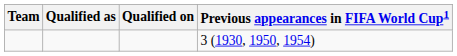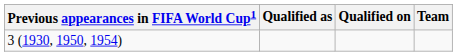columns swapped: (24, 17) <-> (325, 17)
